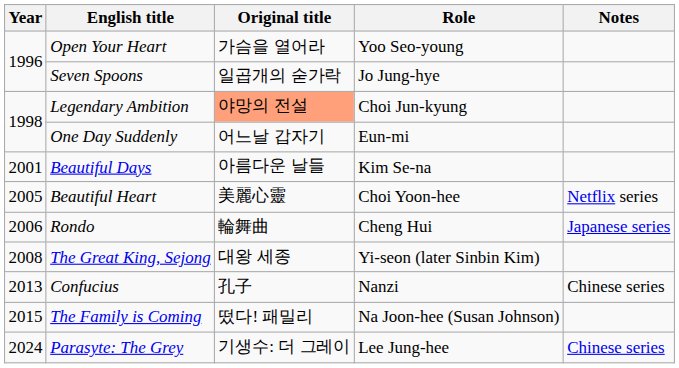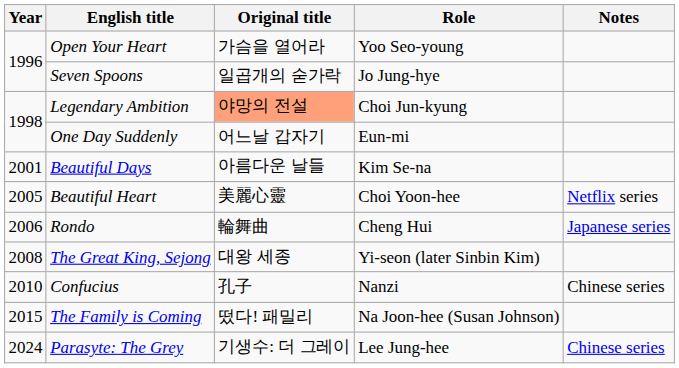(25, 287) 2013 -> (25, 287) 2010
